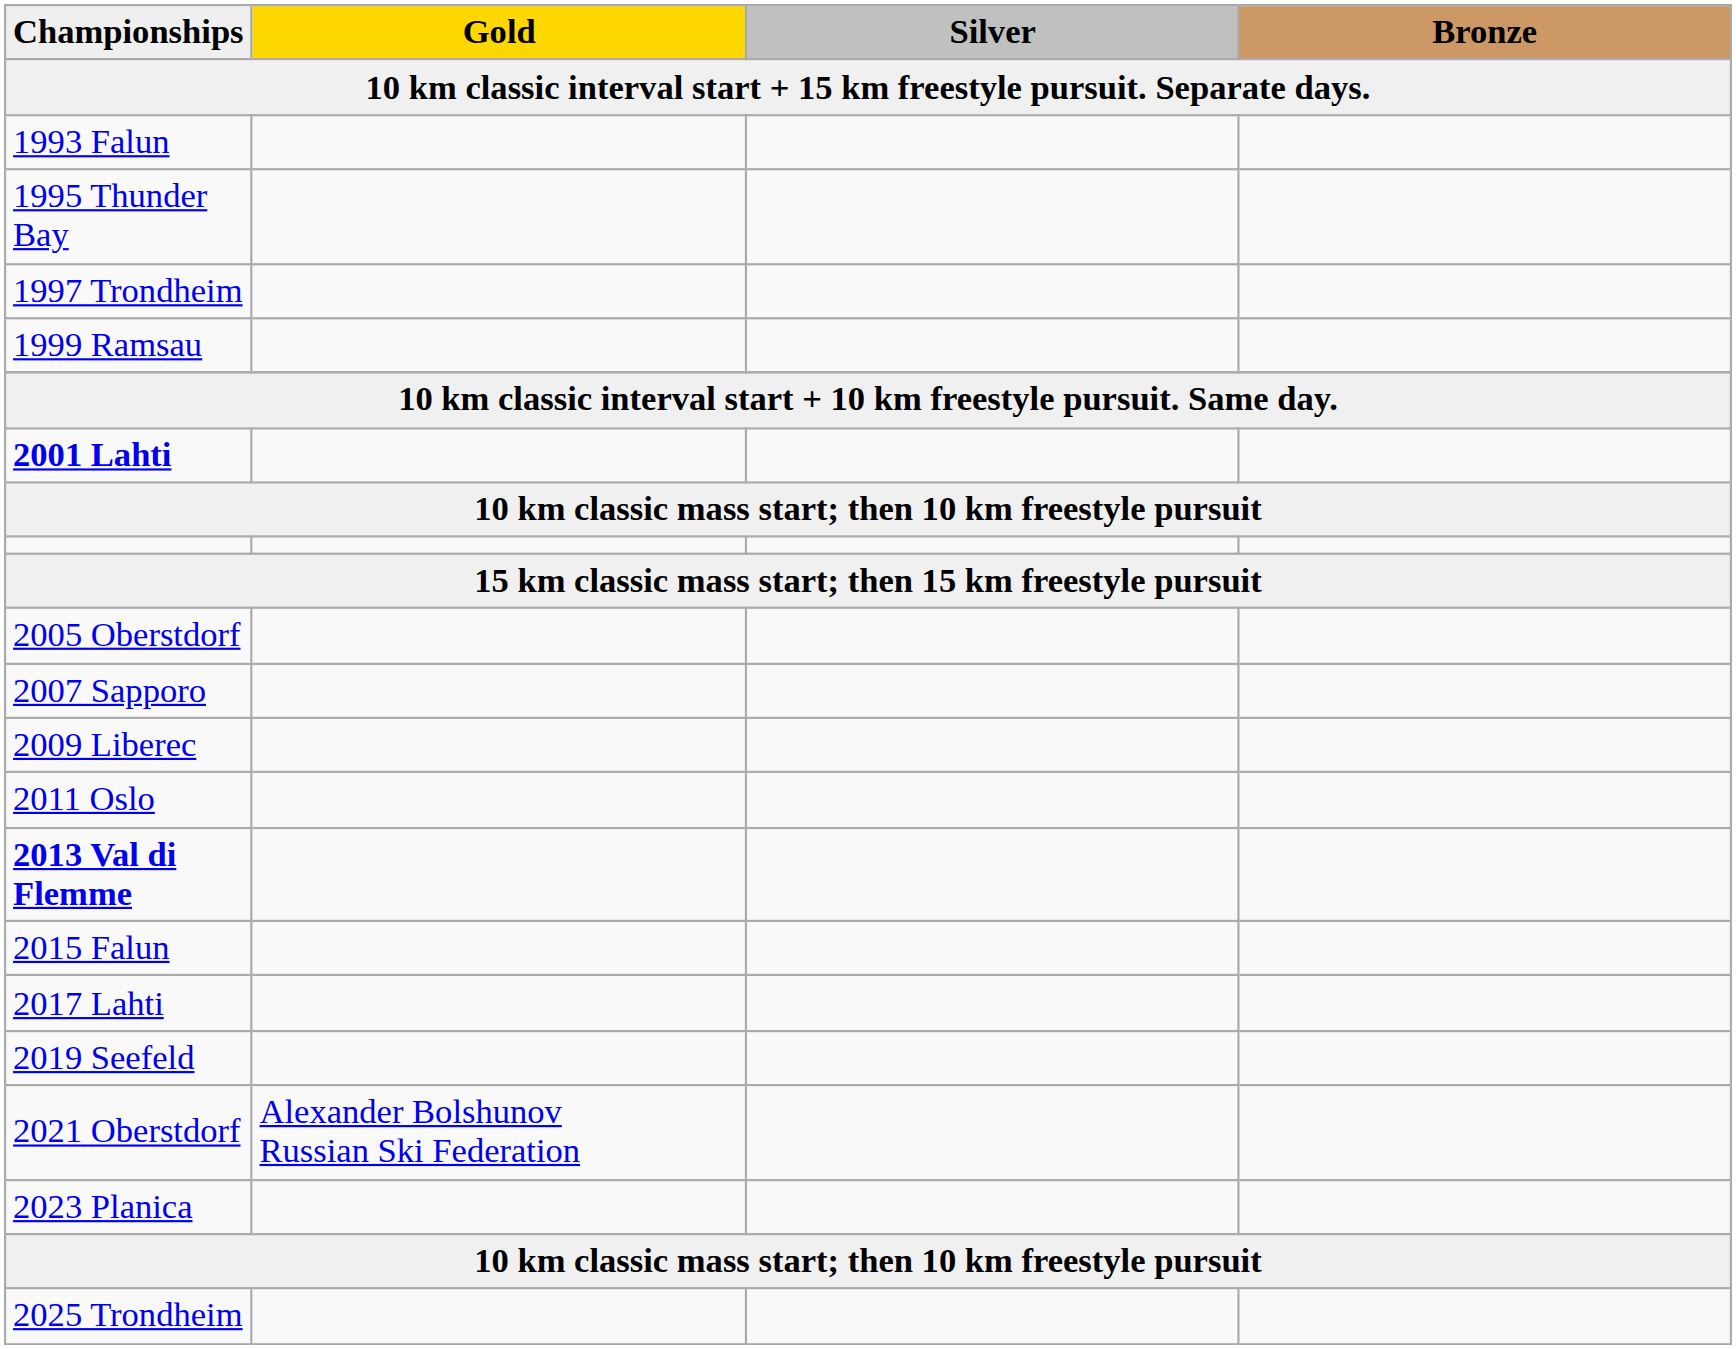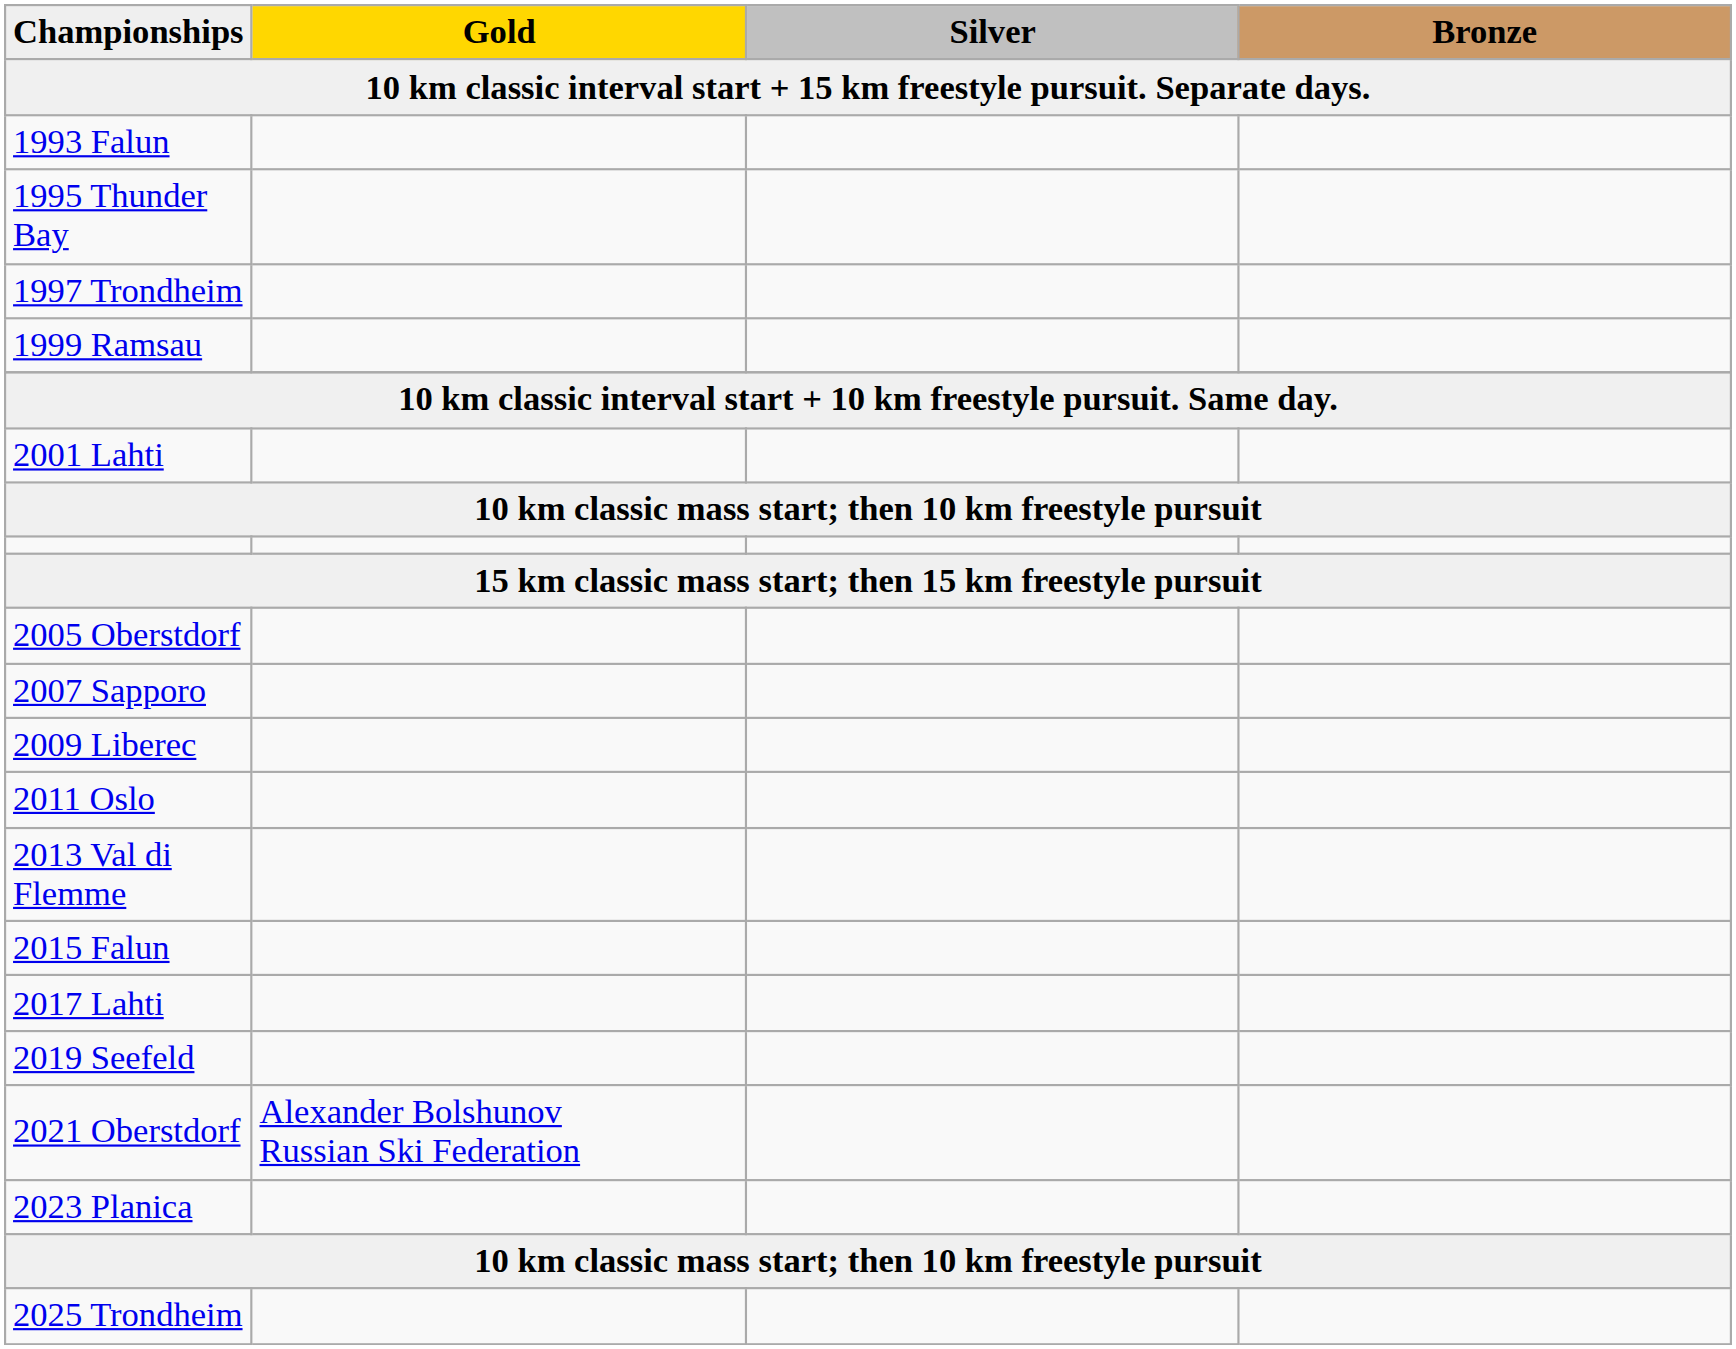(92, 454) bold -> (88, 454) normal
(95, 873) bold -> (92, 873) normal
